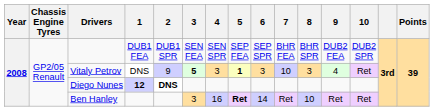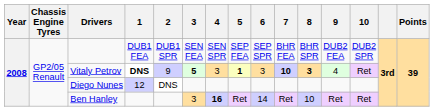(139, 70) normal -> (139, 70) bold
(286, 70) normal -> (286, 70) bold
(309, 70) normal -> (309, 70) bold
(139, 84) bold -> (139, 84) normal
(168, 84) bold -> (168, 84) normal
(217, 99) normal -> (217, 99) bold
(240, 99) bold -> (240, 99) normal
